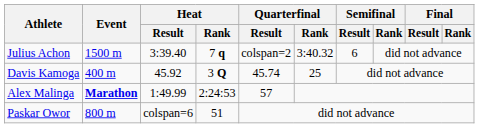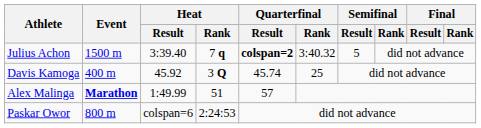(266, 53) normal -> (267, 53) bold
(354, 53) 6 -> (357, 53) 5
(217, 93) 2:24:53 -> (217, 93) 51
(217, 113) 51 -> (217, 113) 2:24:53
